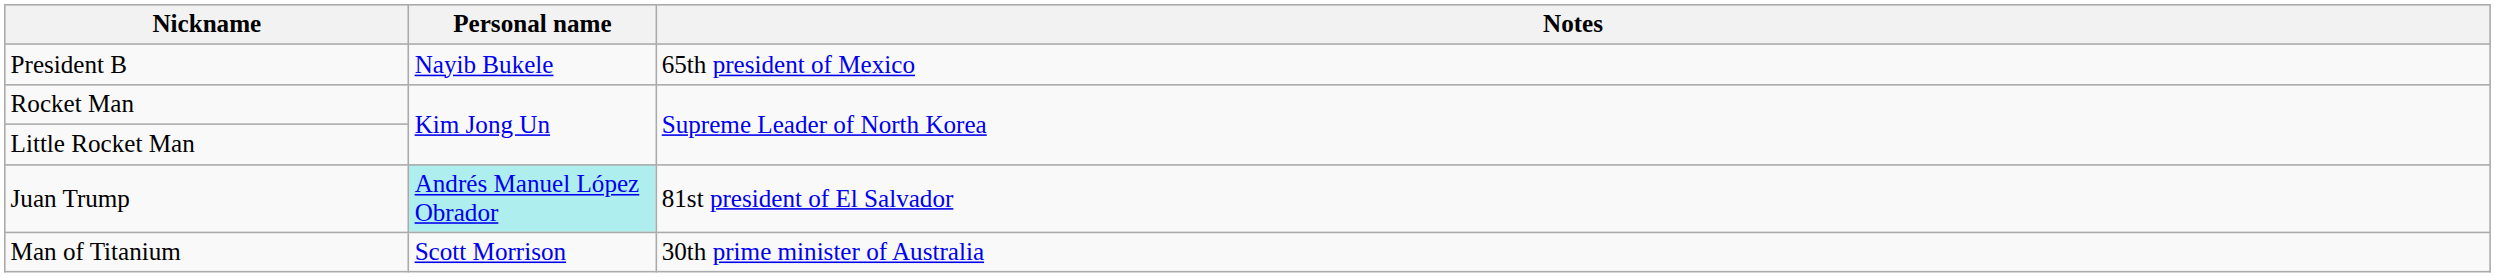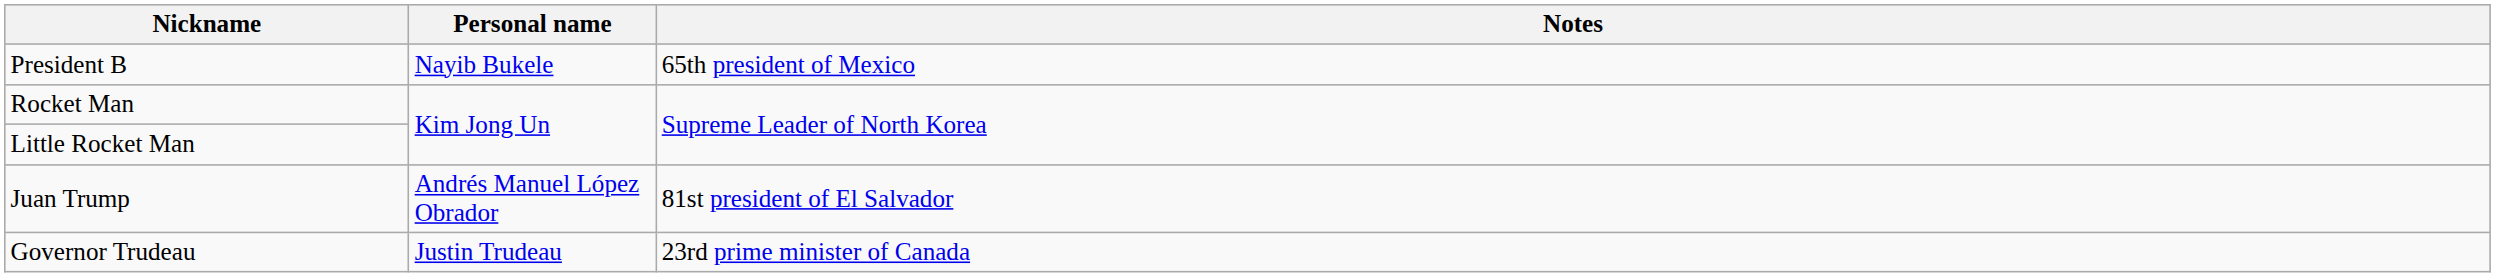(527, 197) paleturquoise background -> (527, 197) no background
+ row: (103, 251)
- row: (96, 251)
